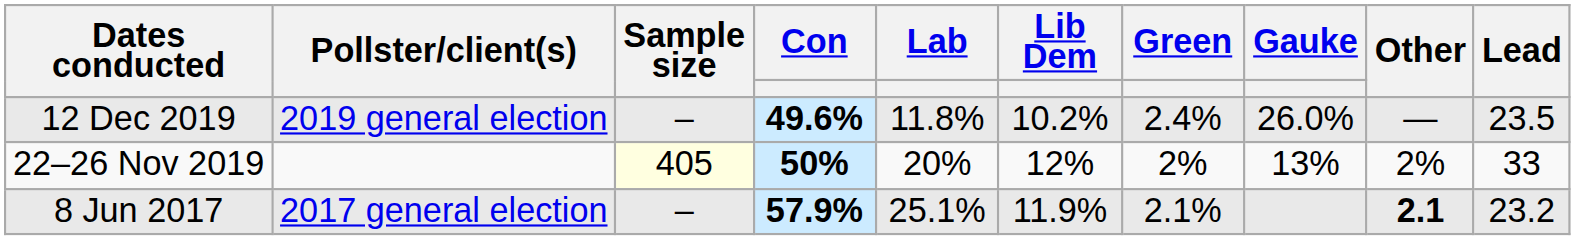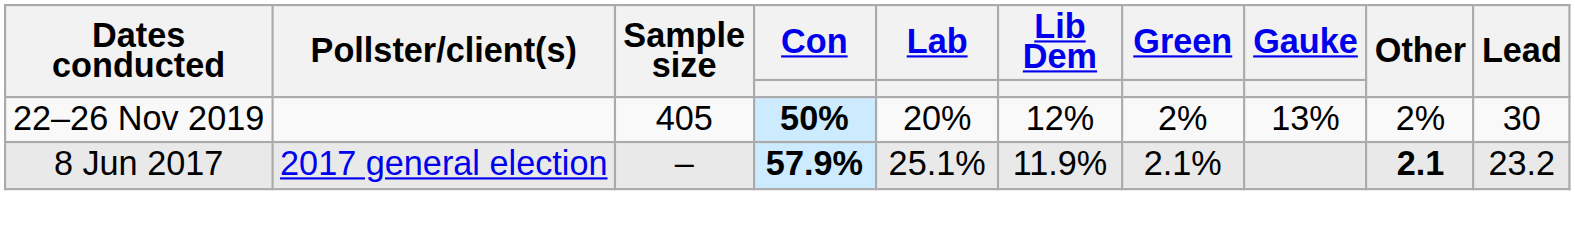- row: (139, 118)
(684, 164) lightyellow background -> (684, 118) no background
(1522, 164) 33 -> (1522, 118) 30
